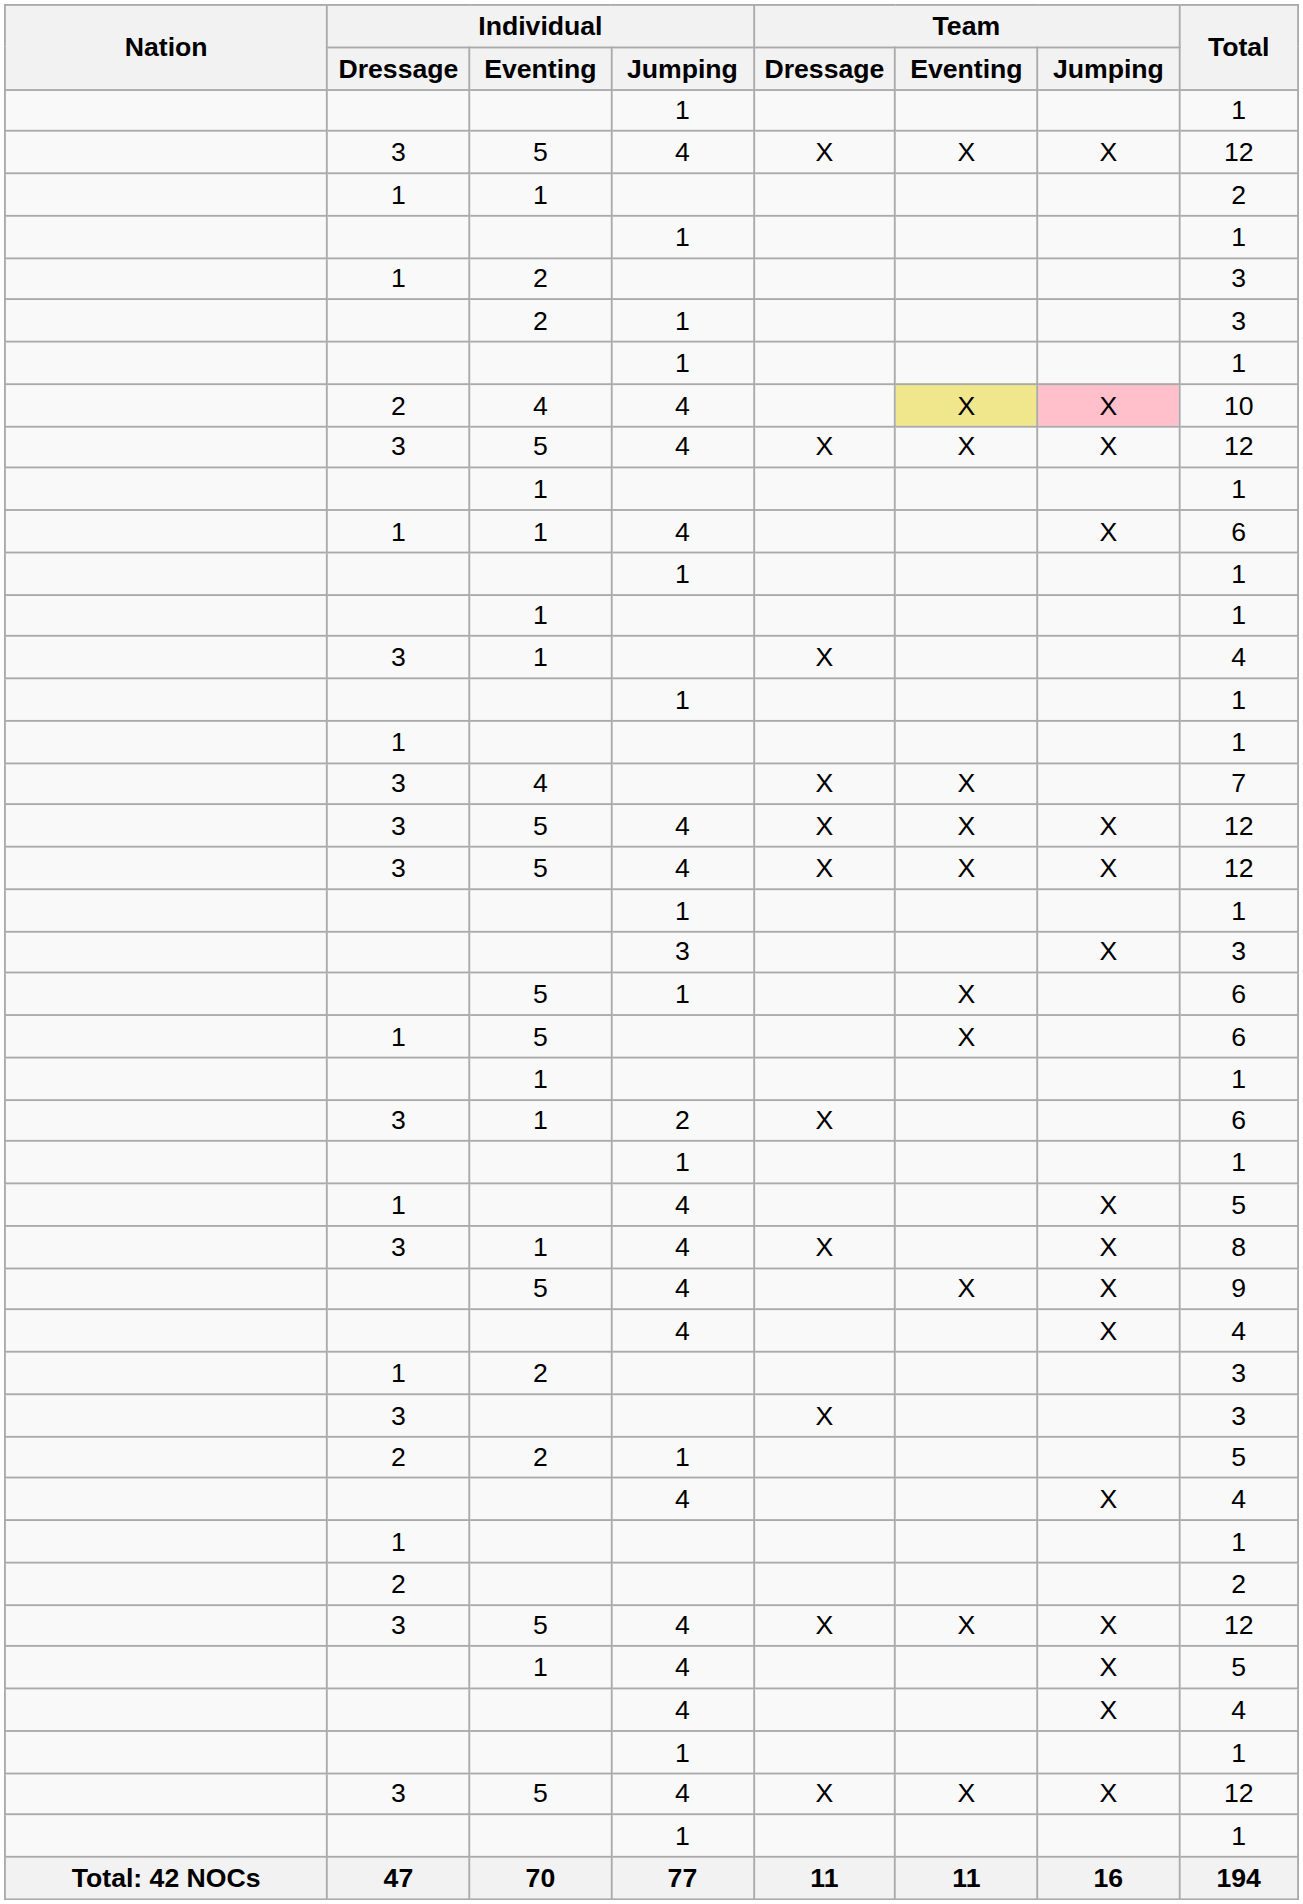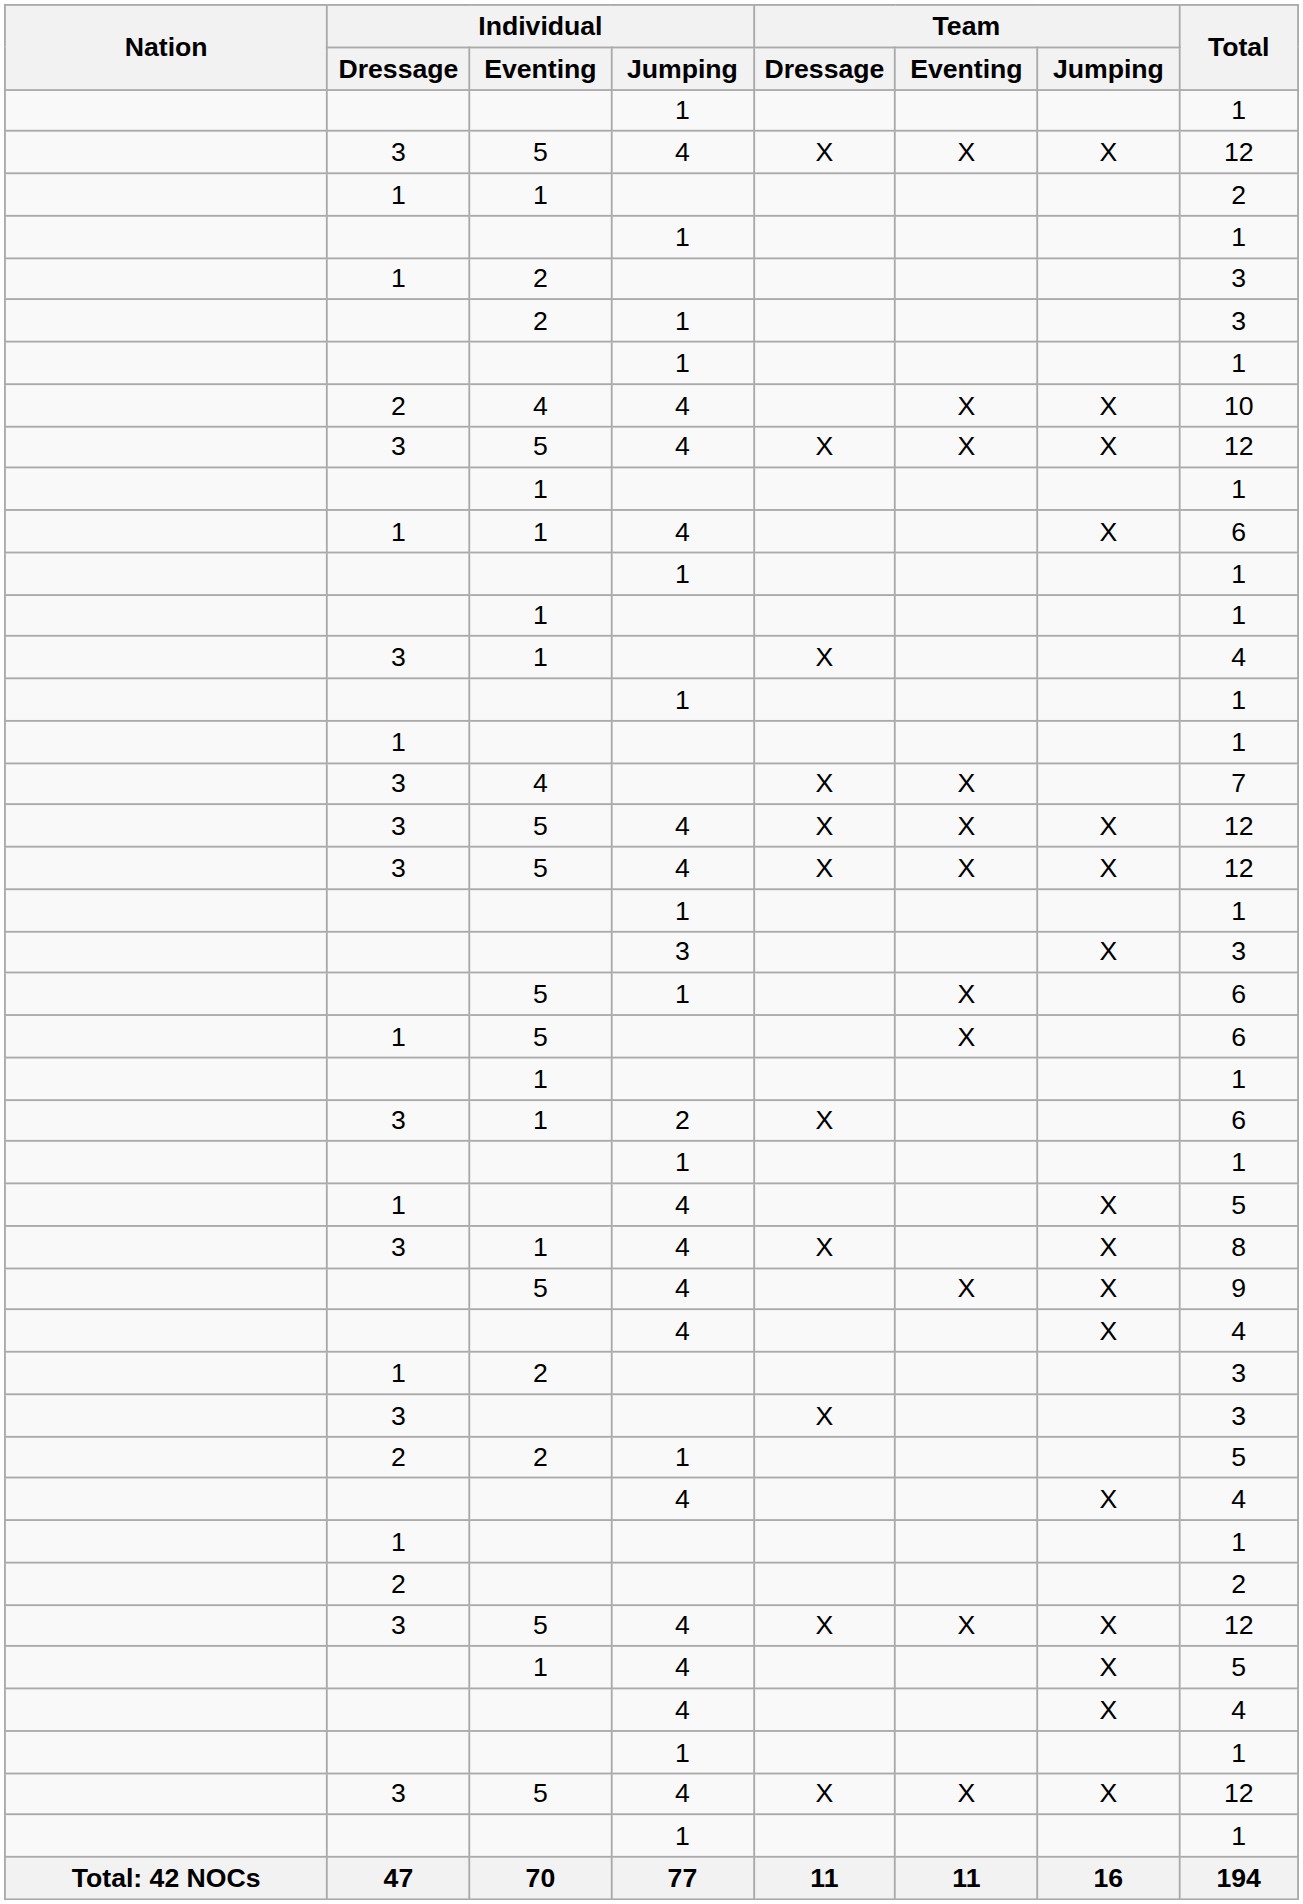(966, 405) khaki background -> (966, 405) no background
(1108, 405) pink background -> (1108, 405) no background
